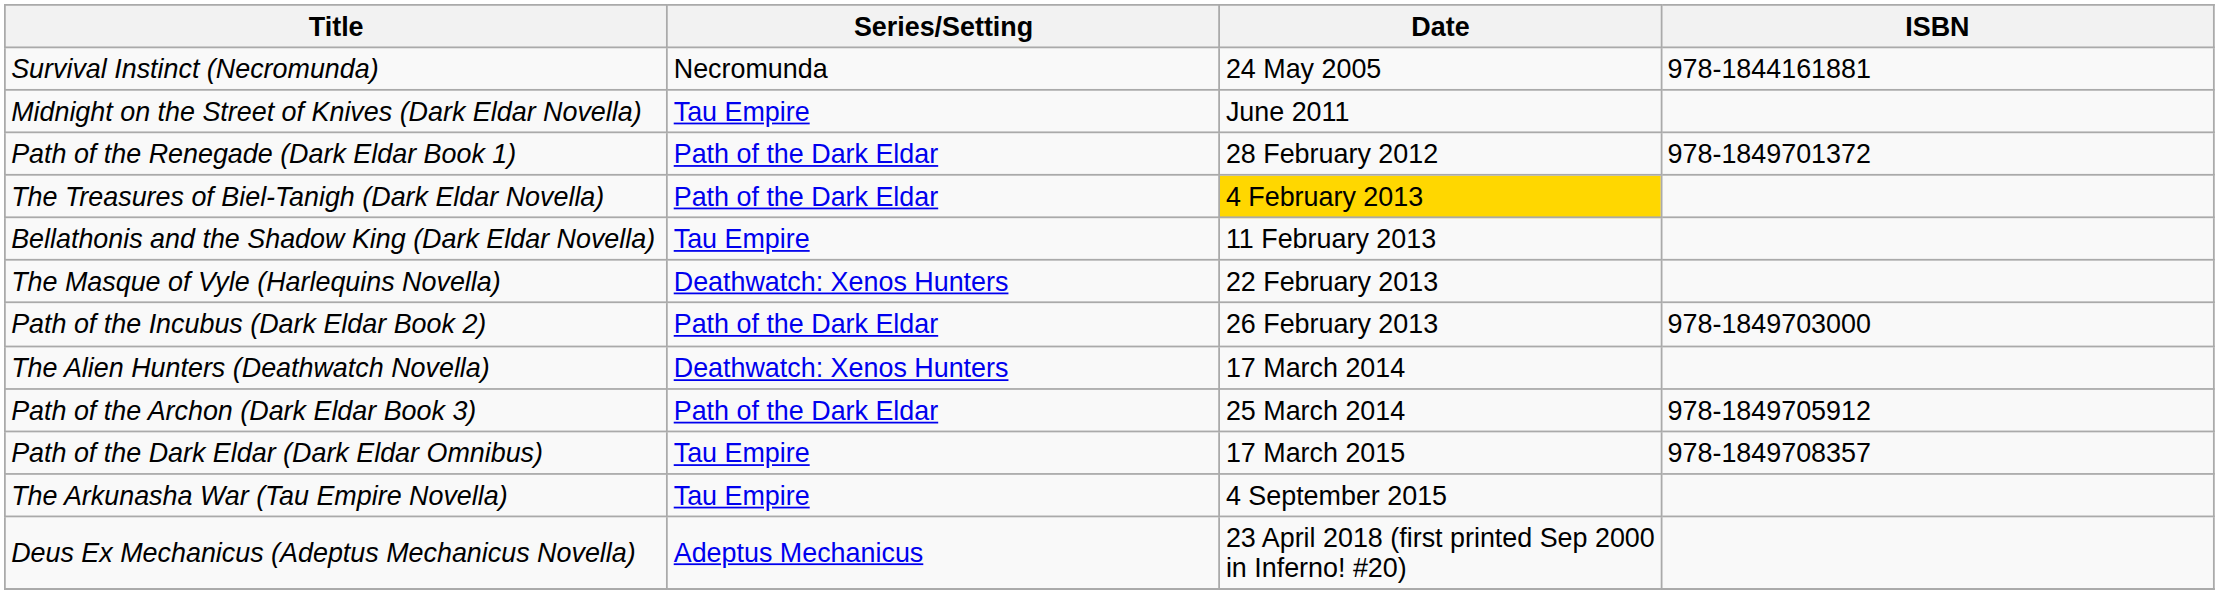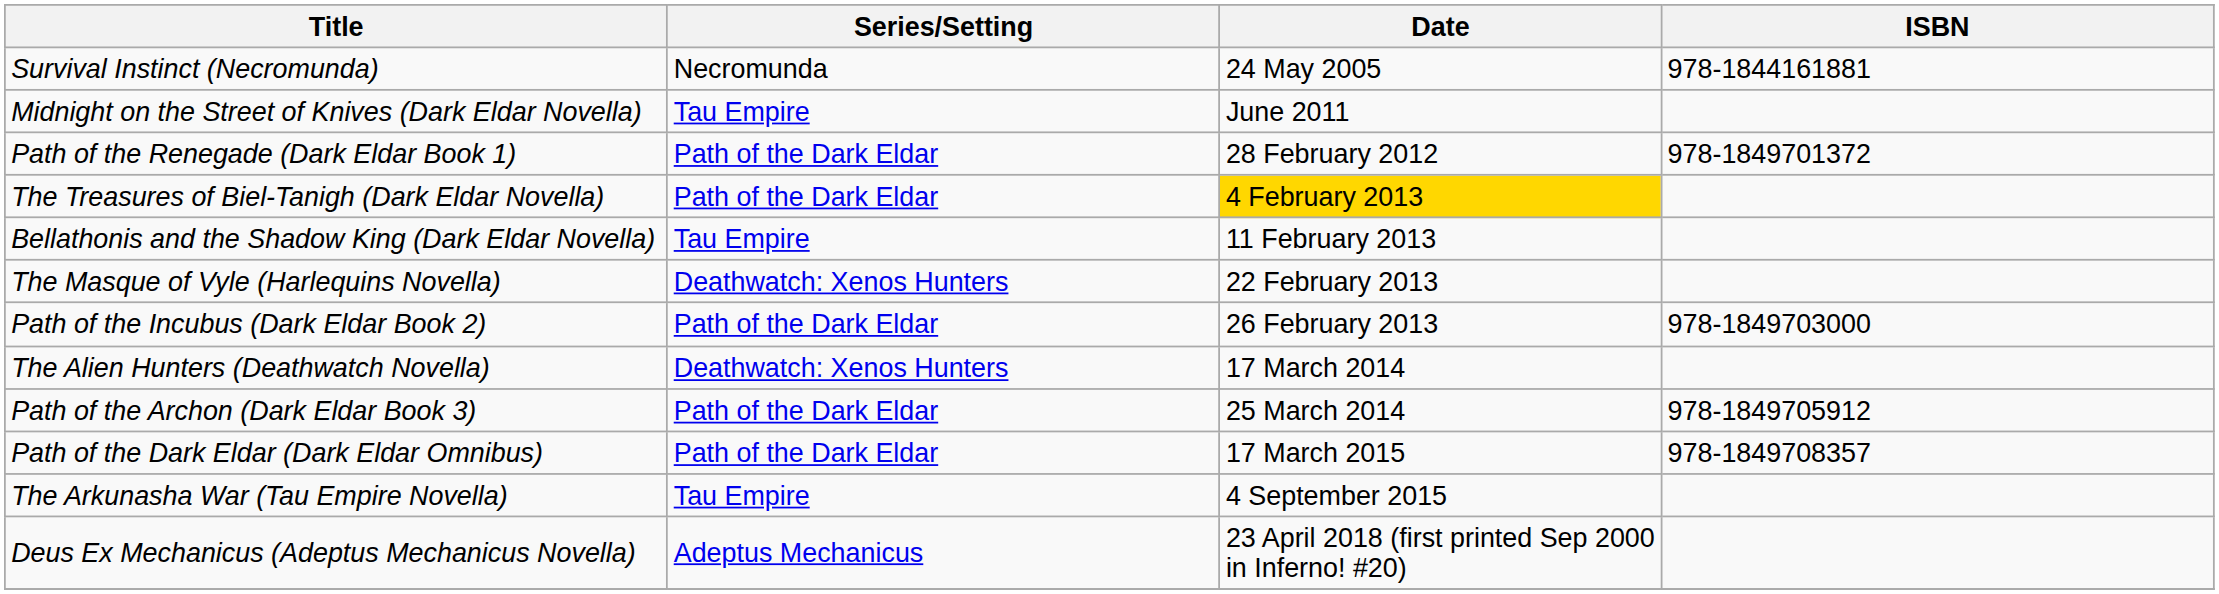(742, 452) Tau Empire -> (806, 452) Path of the Dark Eldar
